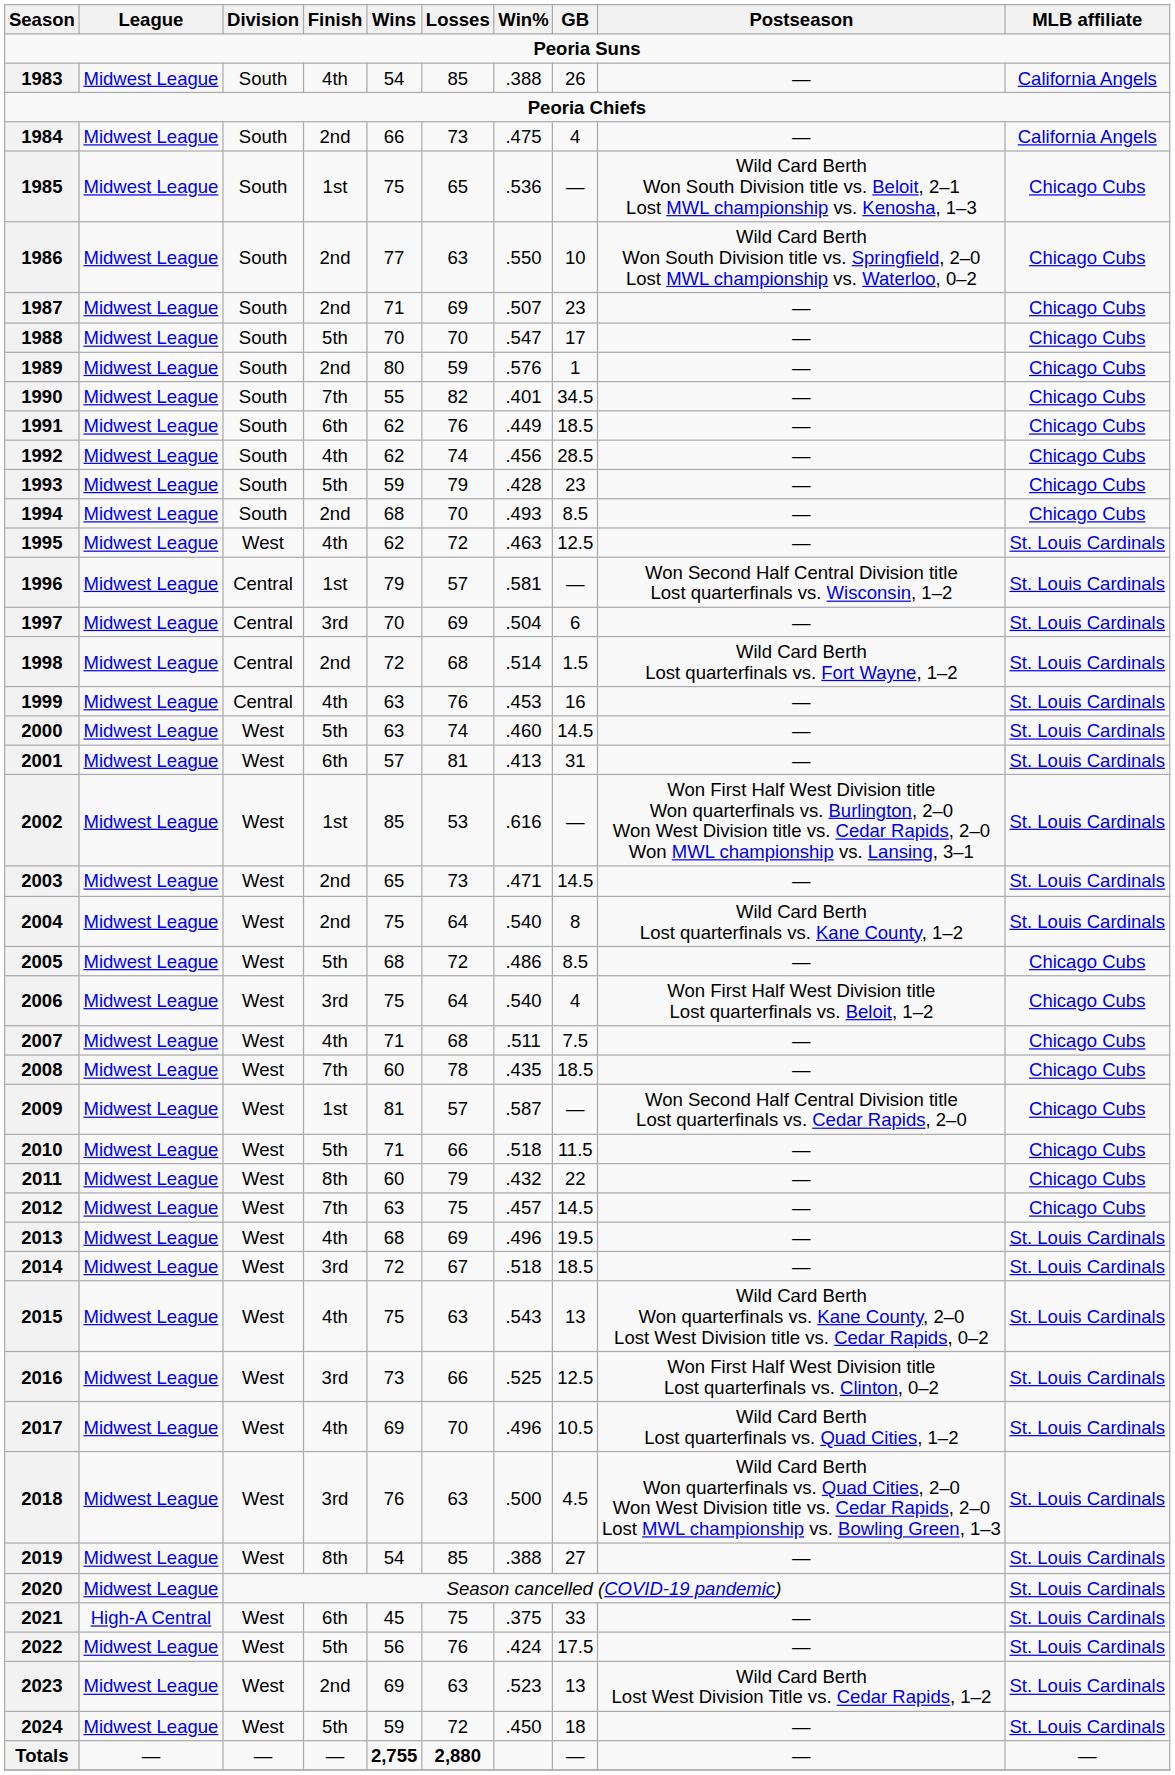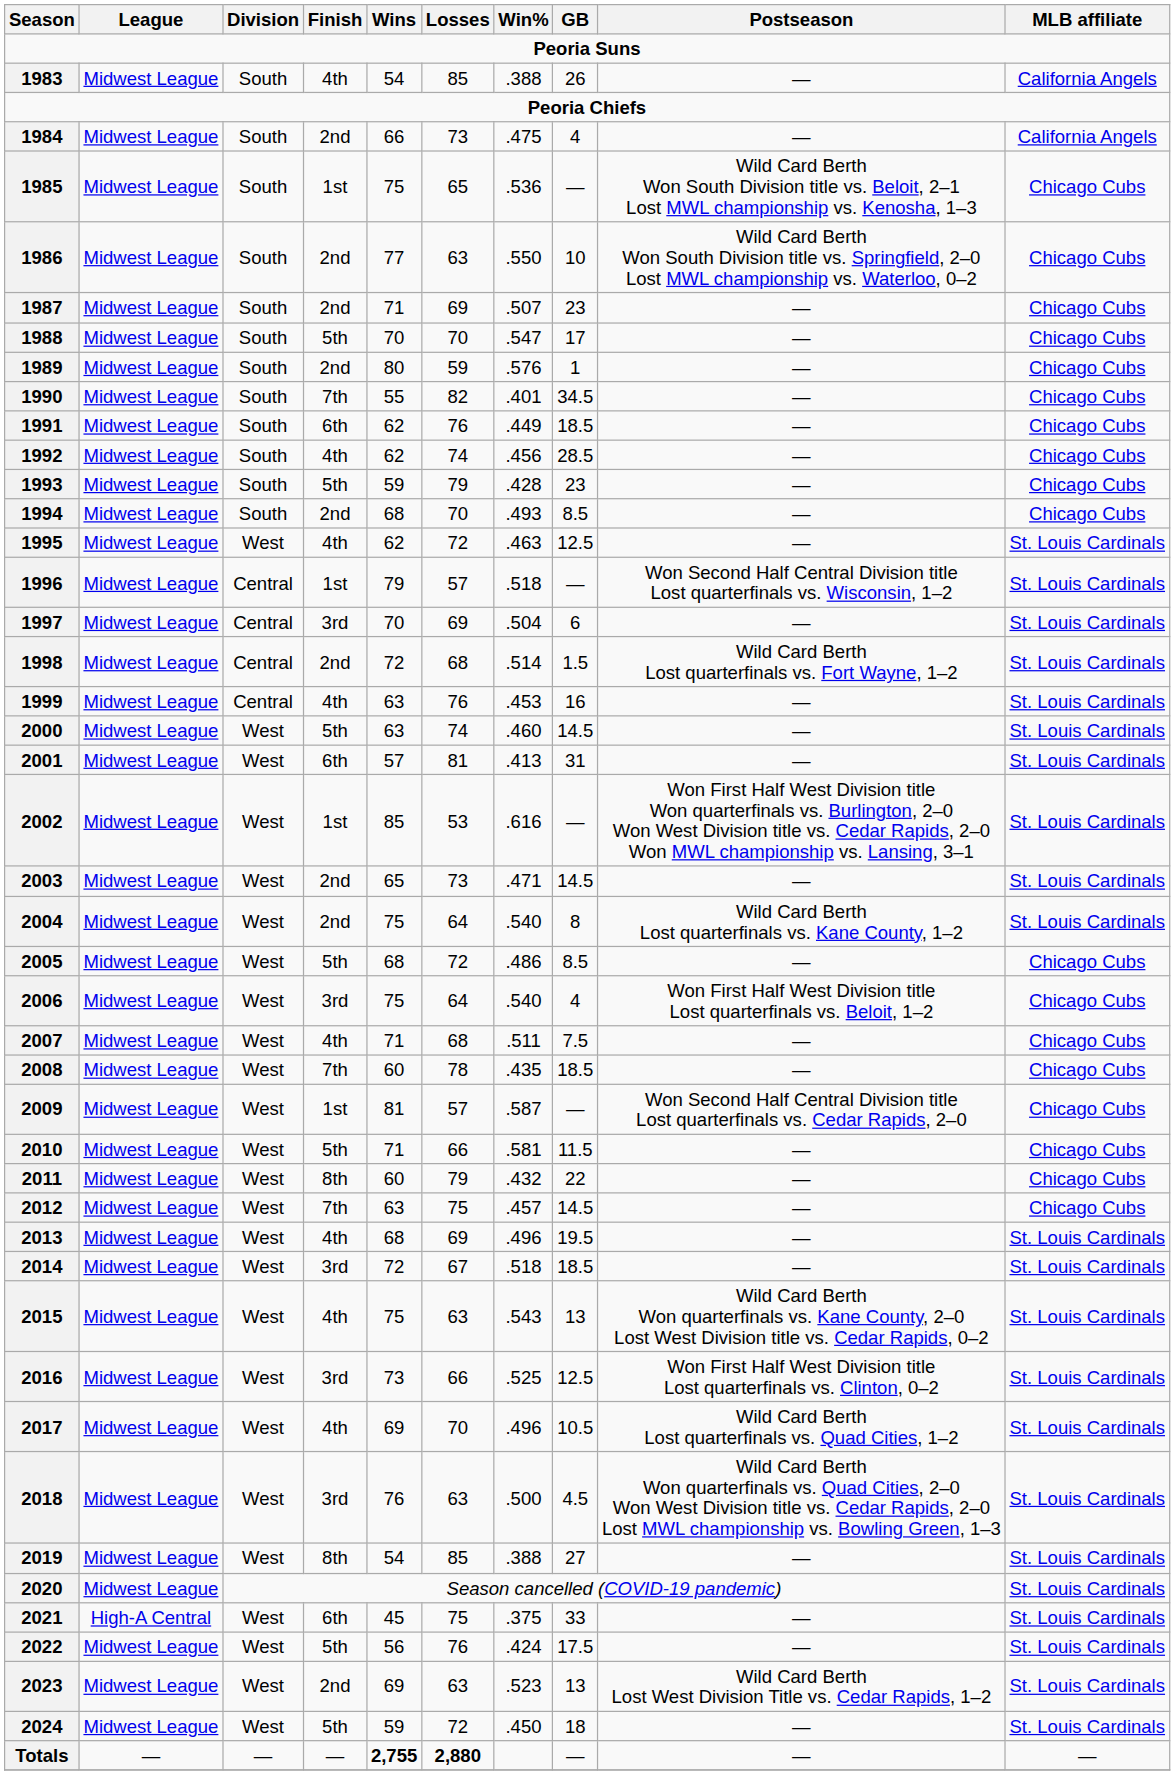(523, 583) .581 -> (523, 583) .518
(523, 1149) .518 -> (523, 1149) .581
